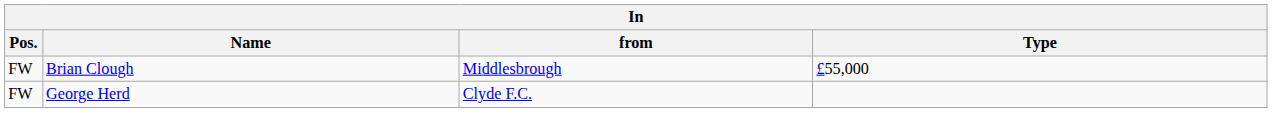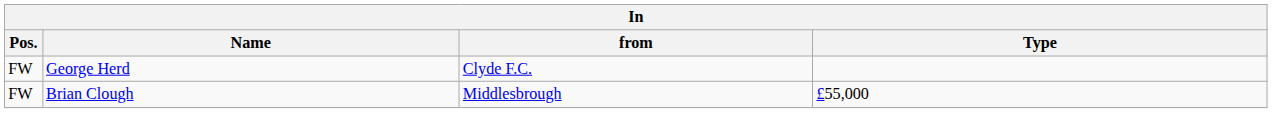rows swapped: (90, 68) <-> (88, 94)
